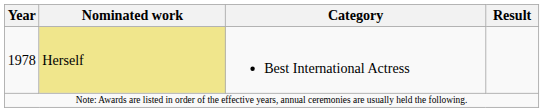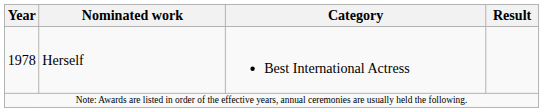(63, 59) khaki background -> (63, 59) no background
